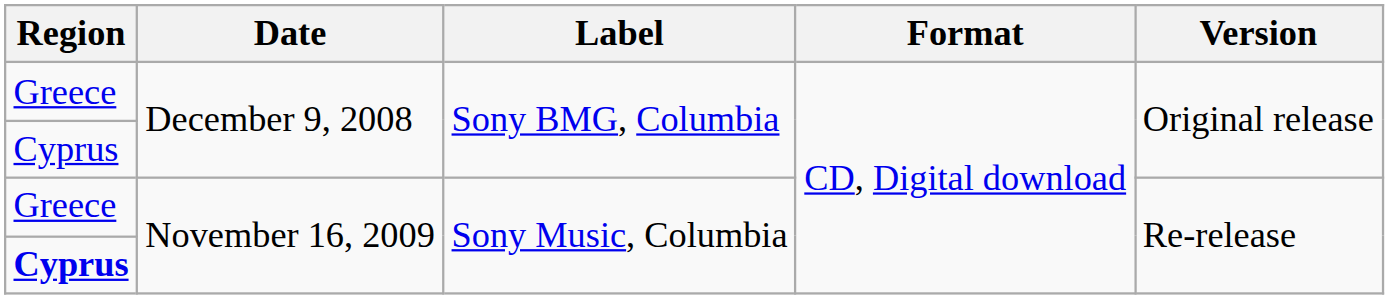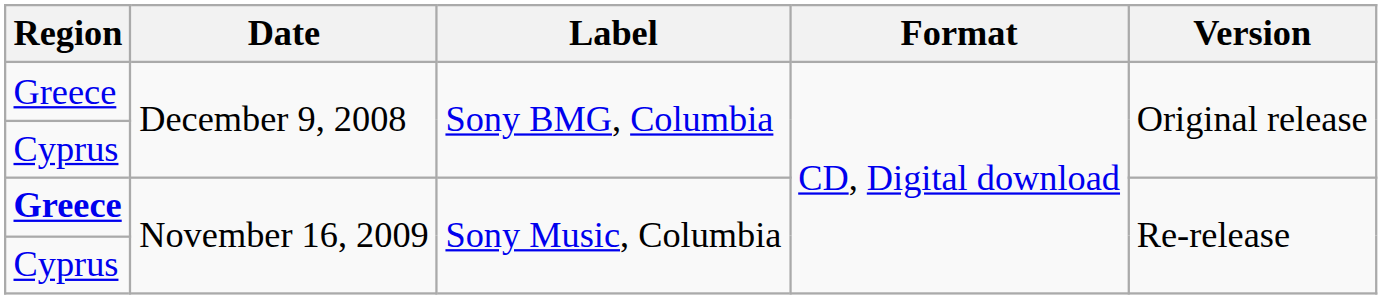(65, 206) normal -> (68, 206) bold
(71, 263) bold -> (66, 263) normal
